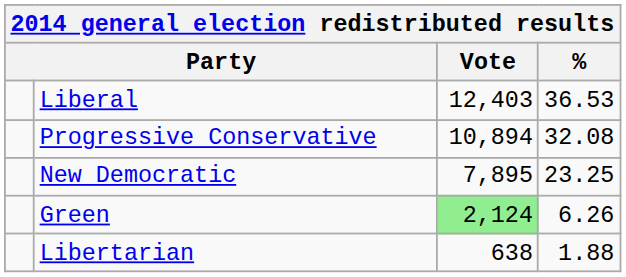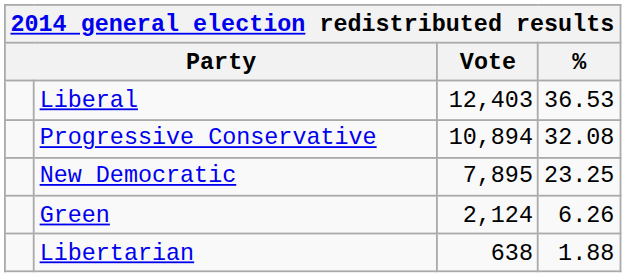(498, 215) lightgreen background -> (498, 215) no background
